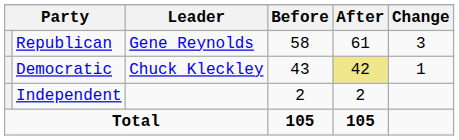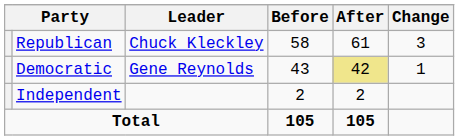(192, 44) Gene Reynolds -> (196, 44) Chuck Kleckley
(196, 70) Chuck Kleckley -> (192, 70) Gene Reynolds
